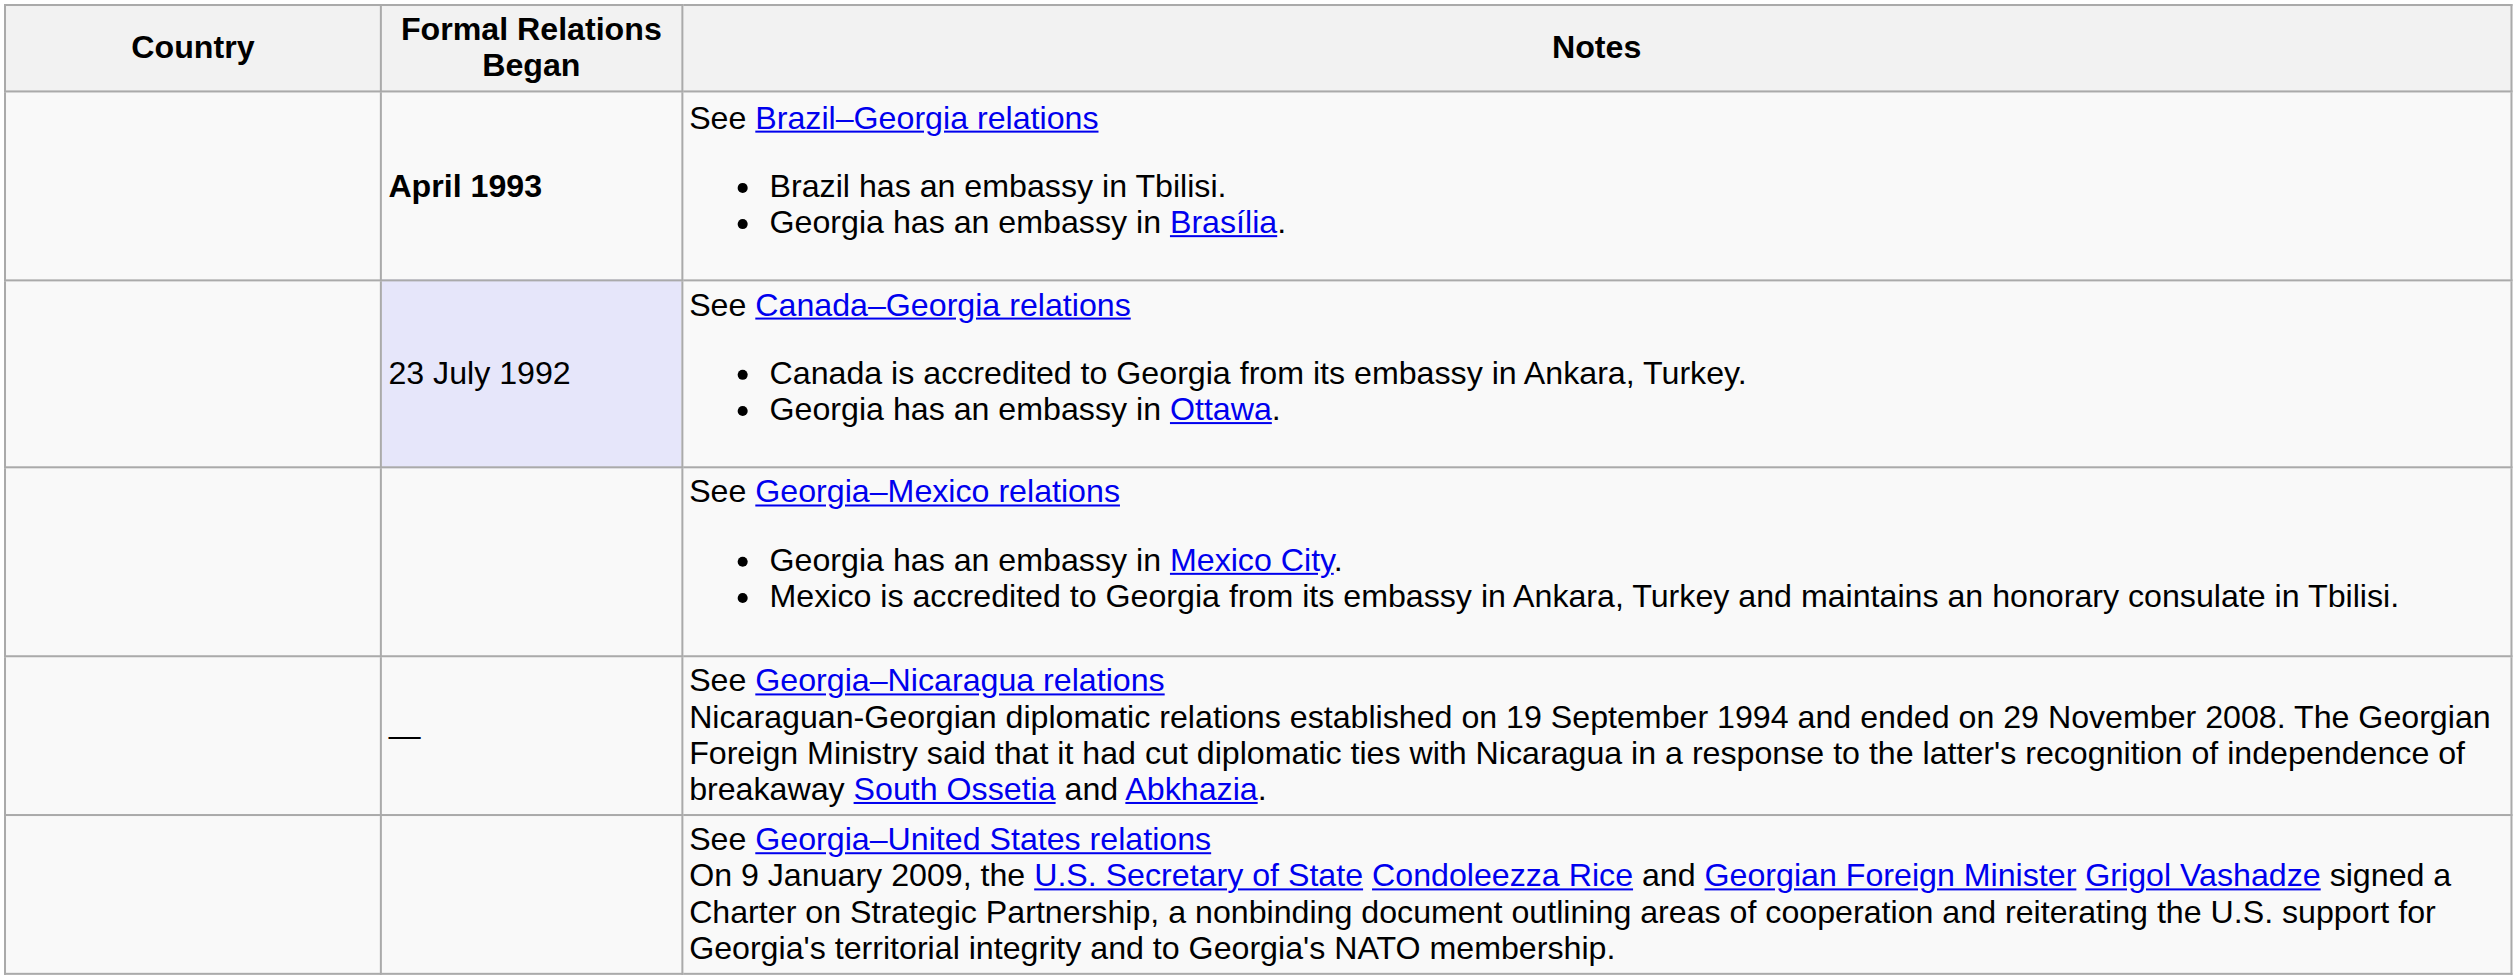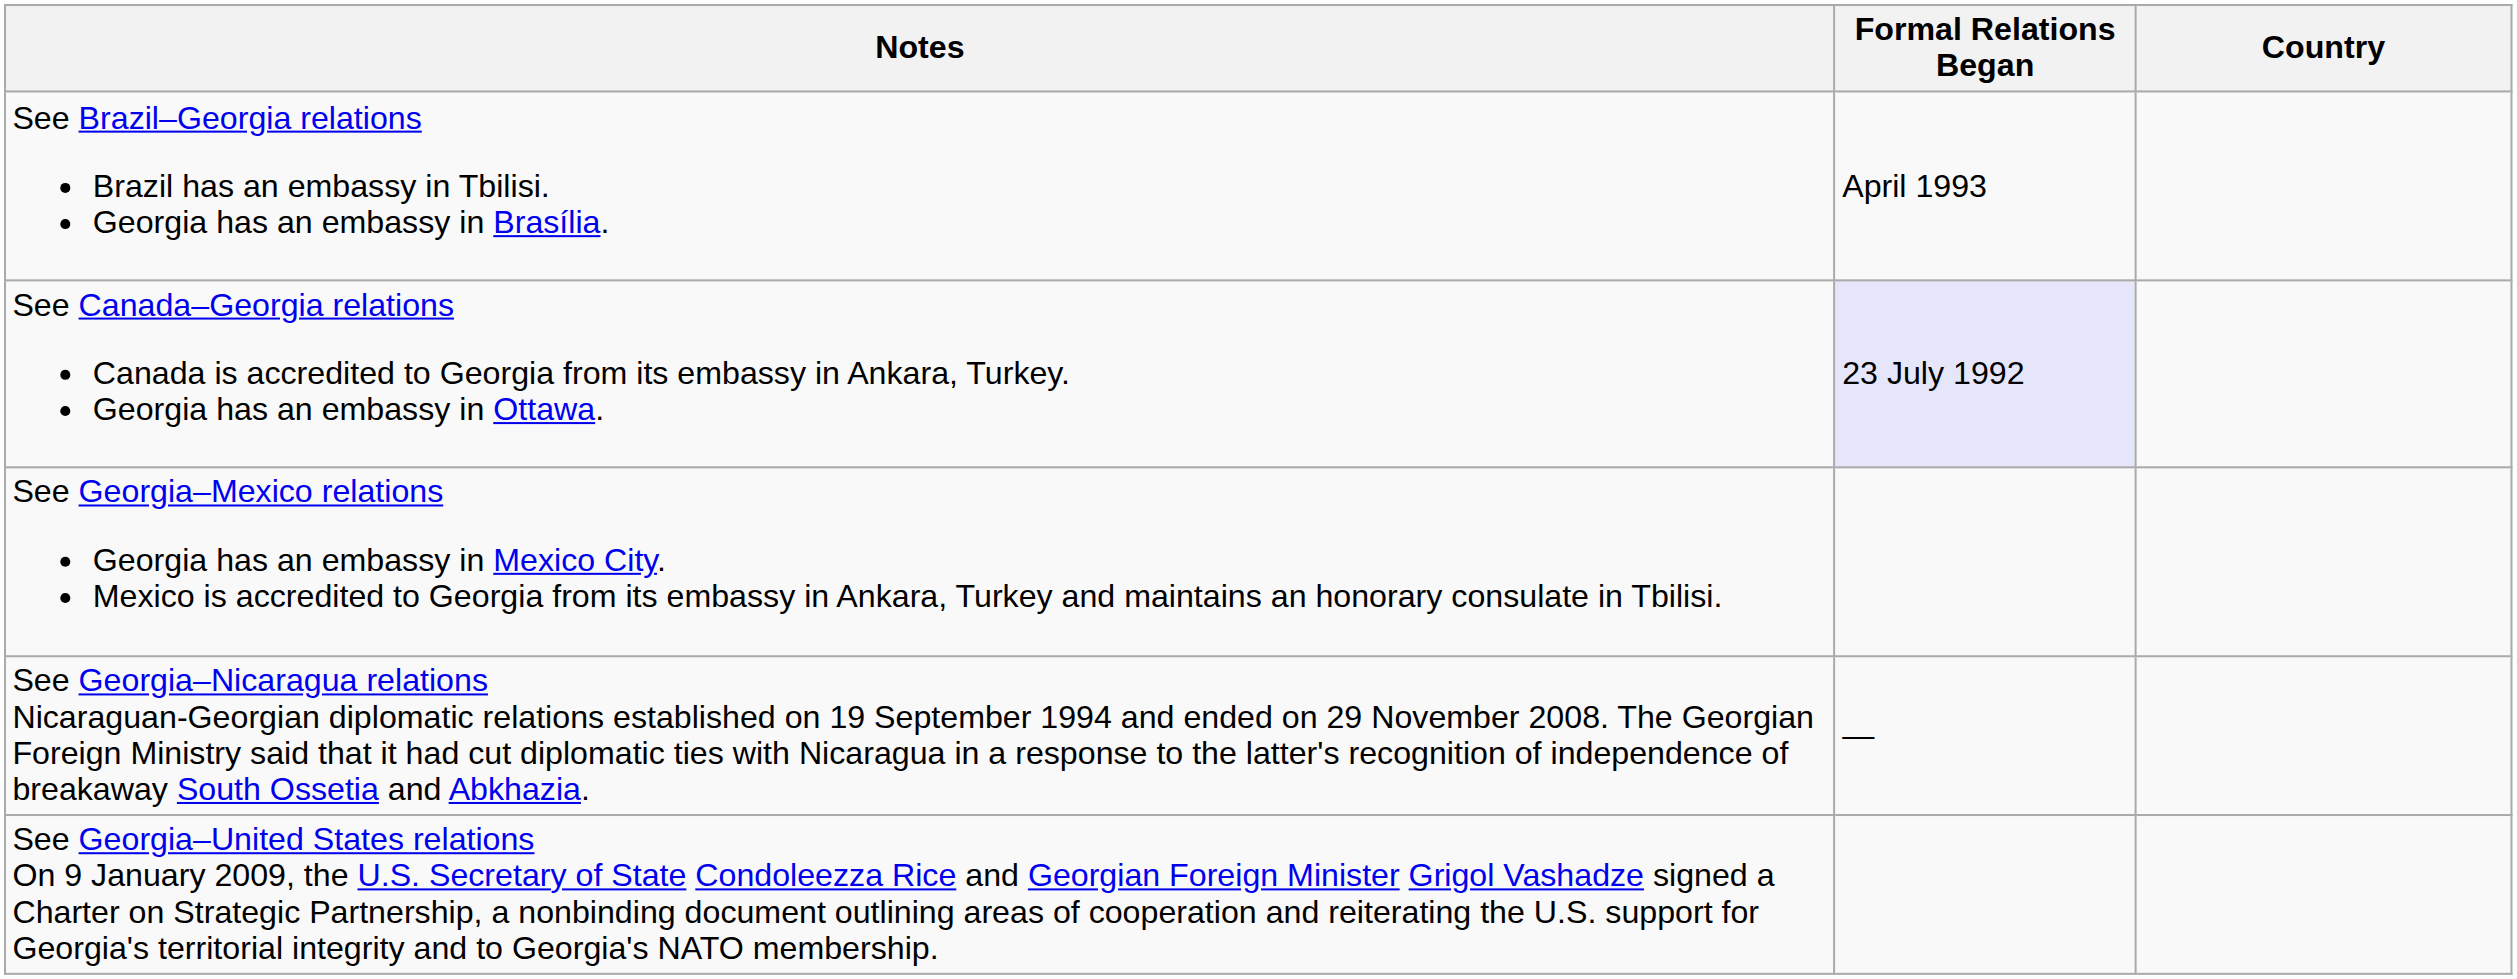columns swapped: (193, 48) <-> (1597, 48)
(465, 185) bold -> (1915, 185) normal
